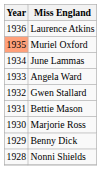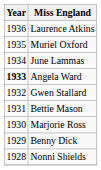(16, 44) lightsalmon background -> (16, 44) no background
(16, 76) normal -> (16, 76) bold
